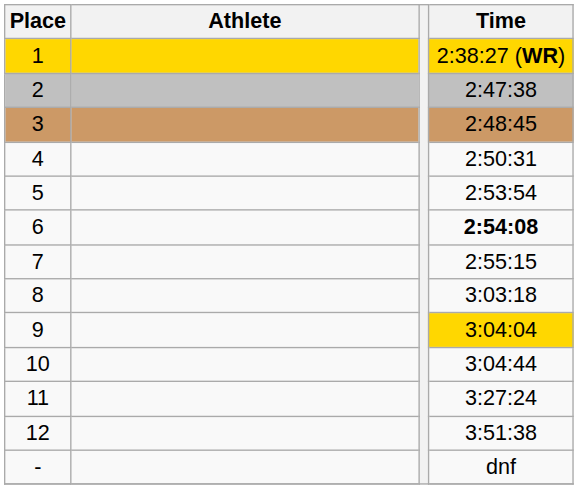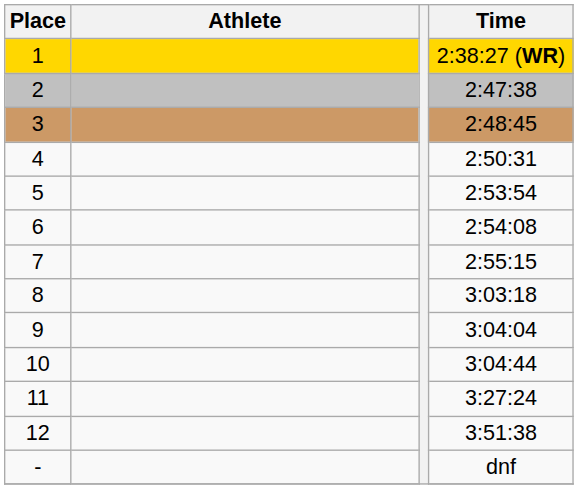(501, 227) bold -> (501, 227) normal
(501, 329) gold background -> (501, 329) no background
